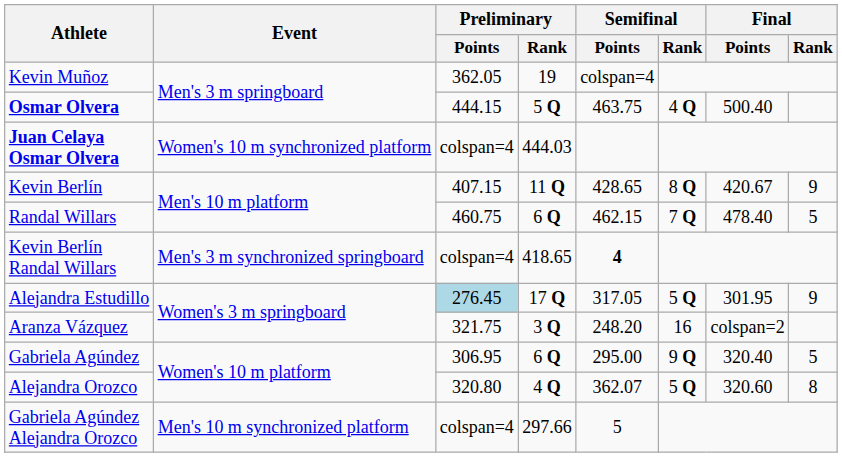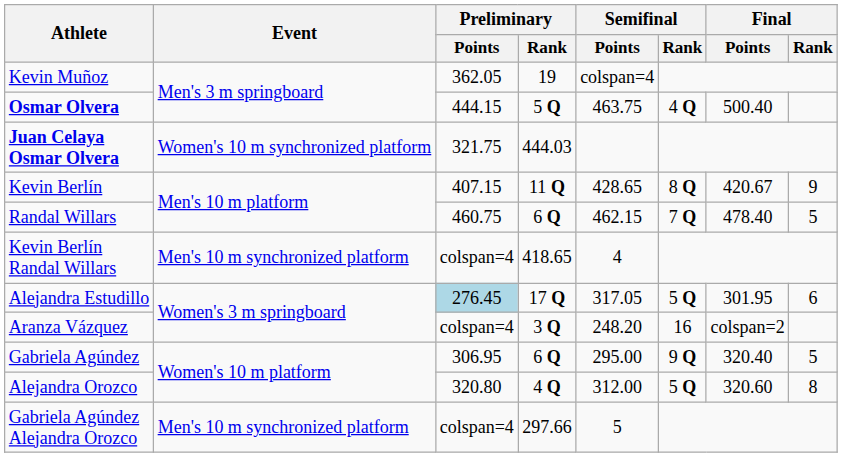(477, 147) colspan=4 -> (477, 147) 321.75
(291, 257) Men's 3 m synchronized springboard -> (283, 257) Men's 10 m synchronized platform
(617, 257) bold -> (617, 257) normal
(813, 298) 9 -> (813, 298) 6
(477, 327) 321.75 -> (477, 327) colspan=4
(617, 387) 362.07 -> (617, 387) 312.00
